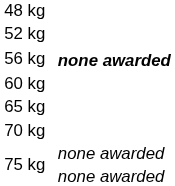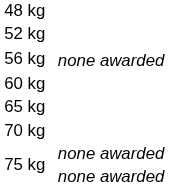(114, 60) bold -> (111, 60) normal
